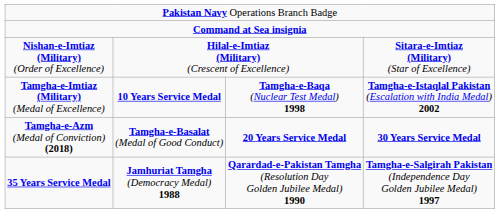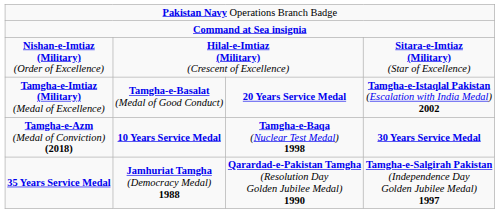(169, 97) 10 Years Service Medal -> (169, 97) Tamgha-e-Basalat (Medal of Good Conduct)
(294, 97) Tamgha-e-Baqa (Nuclear Test Medal) 1998 -> (294, 97) 20 Years Service Medal
(169, 137) Tamgha-e-Basalat (Medal of Good Conduct) -> (169, 137) 10 Years Service Medal
(294, 137) 20 Years Service Medal -> (294, 137) Tamgha-e-Baqa (Nuclear Test Medal) 1998
